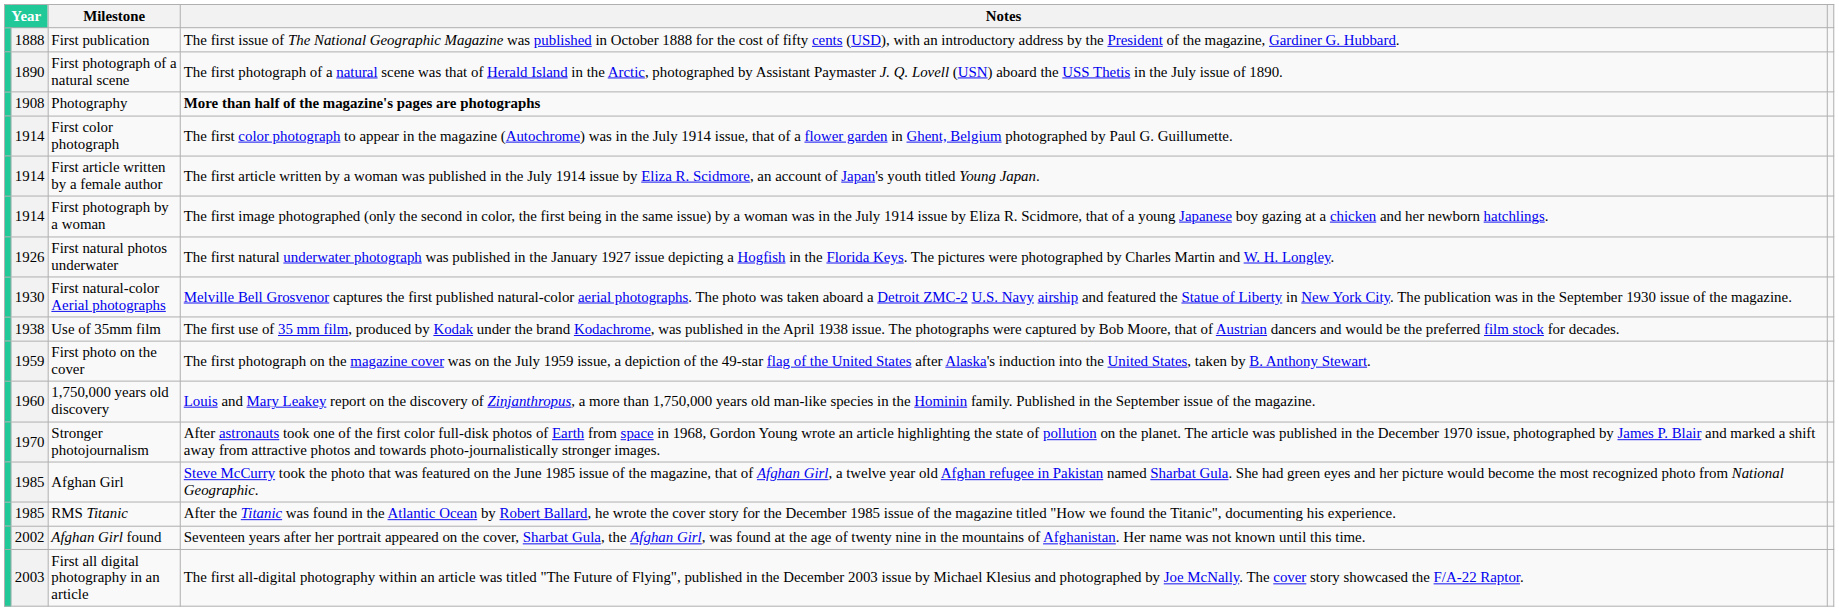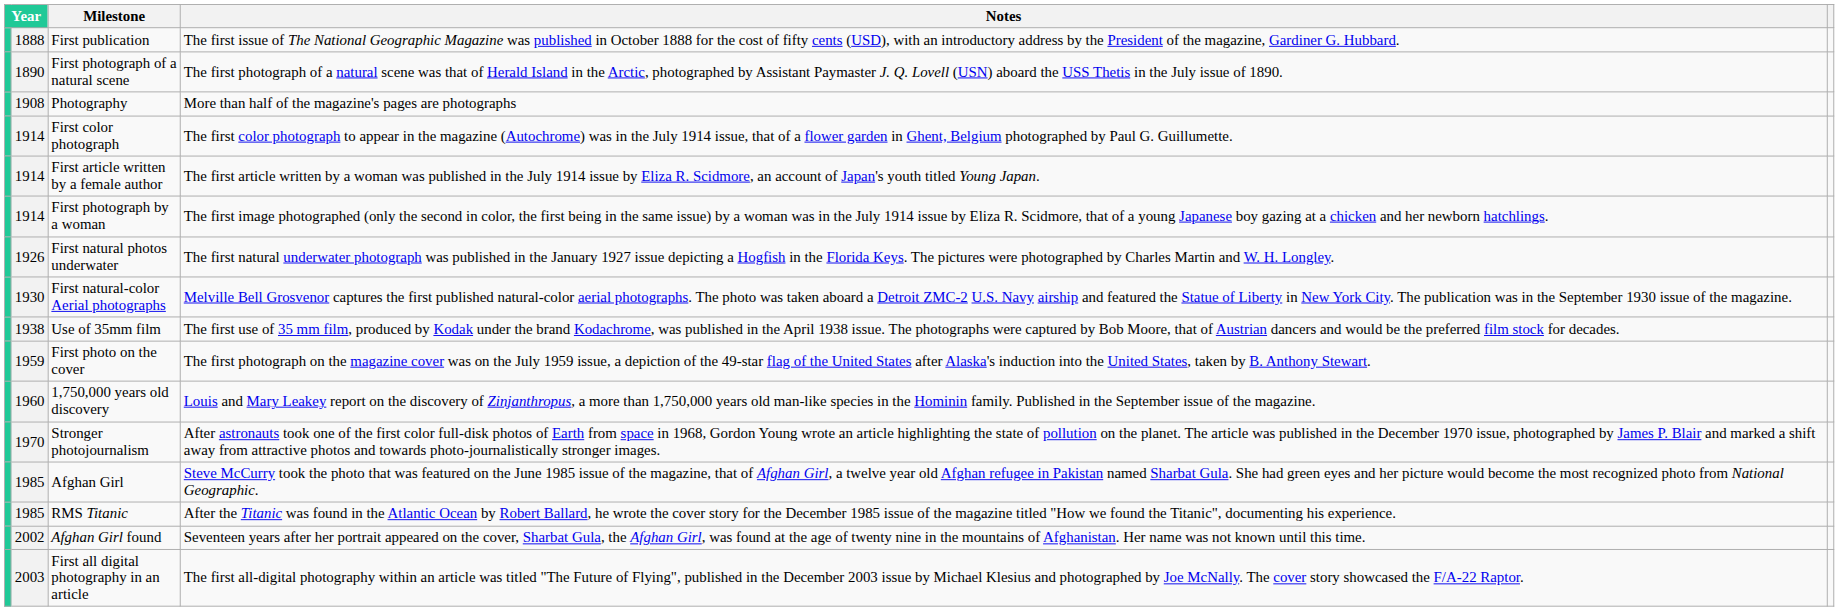(362, 103) bold -> (350, 103) normal
